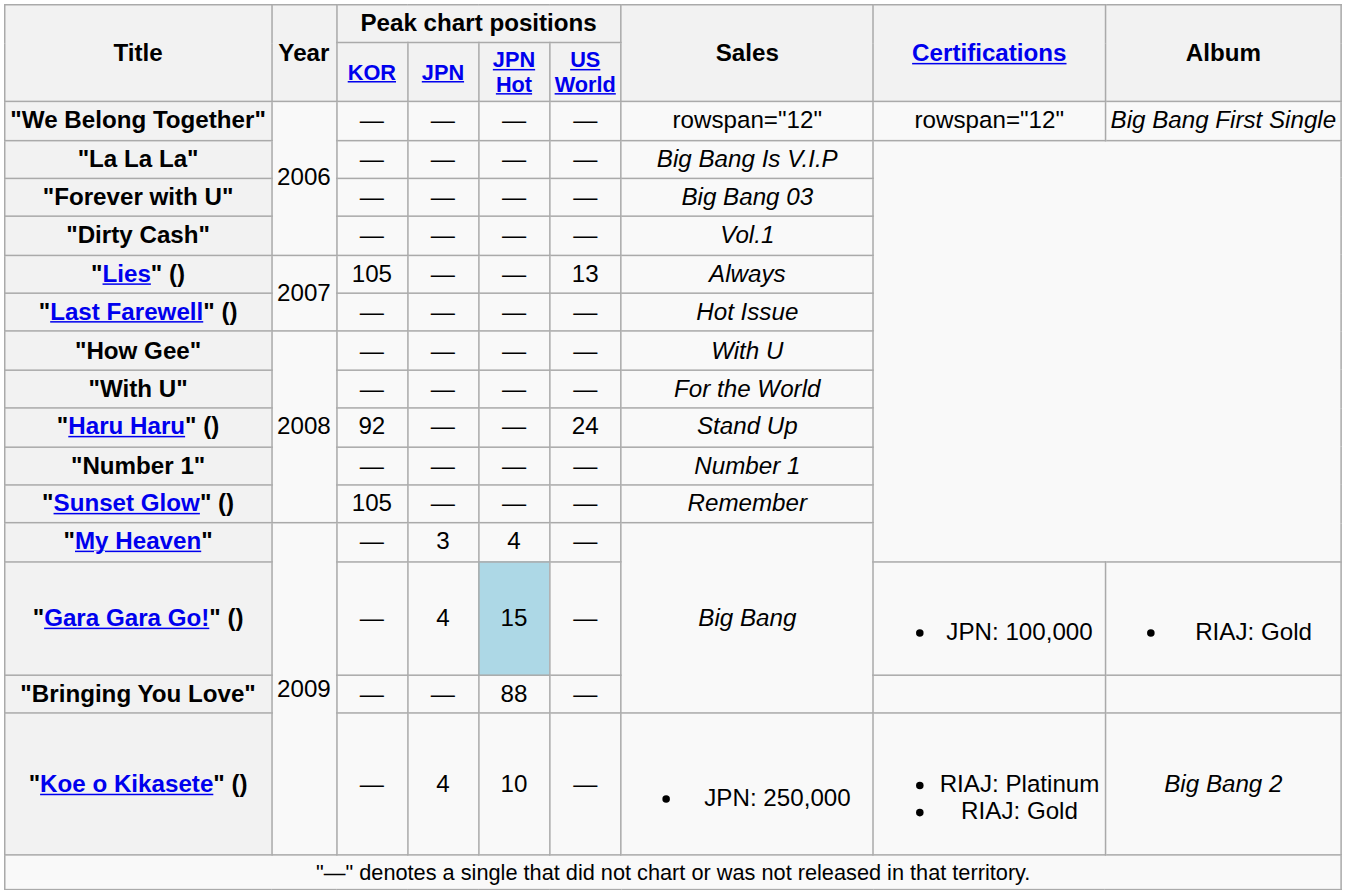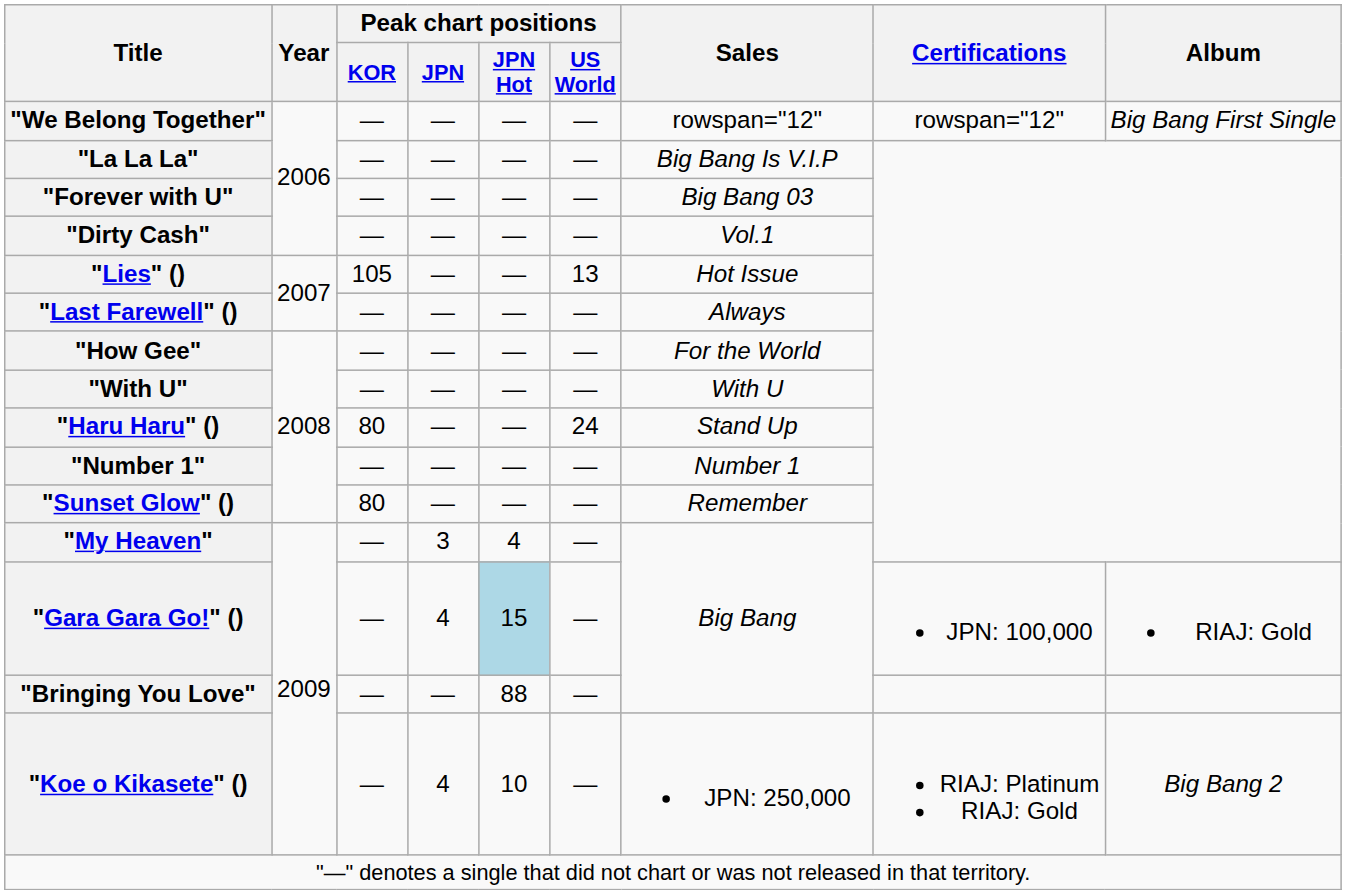(747, 273) Always -> (747, 273) Hot Issue
(747, 312) Hot Issue -> (747, 312) Always
(747, 350) With U -> (747, 350) For the World
(747, 388) For the World -> (747, 388) With U
(372, 427) 92 -> (372, 427) 80
(372, 503) 105 -> (372, 503) 80
